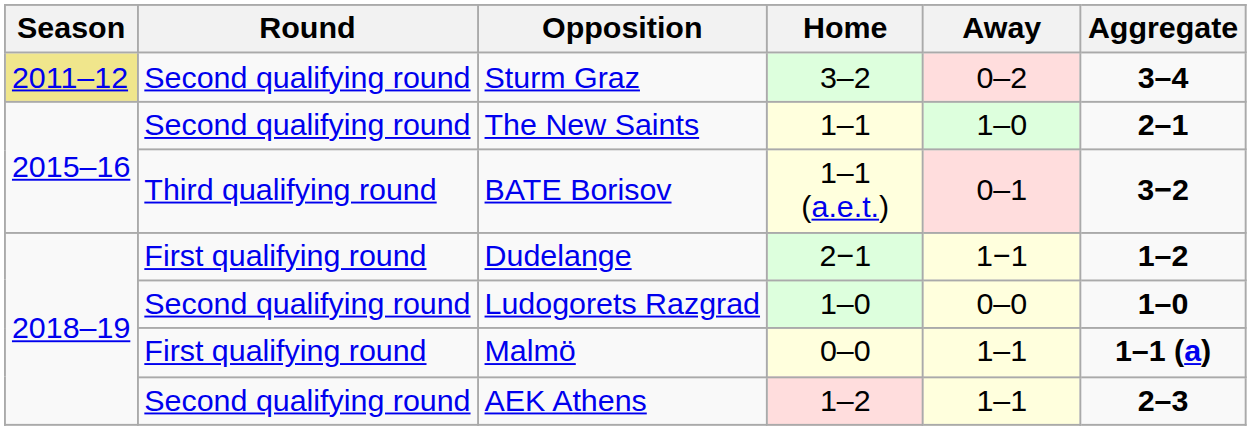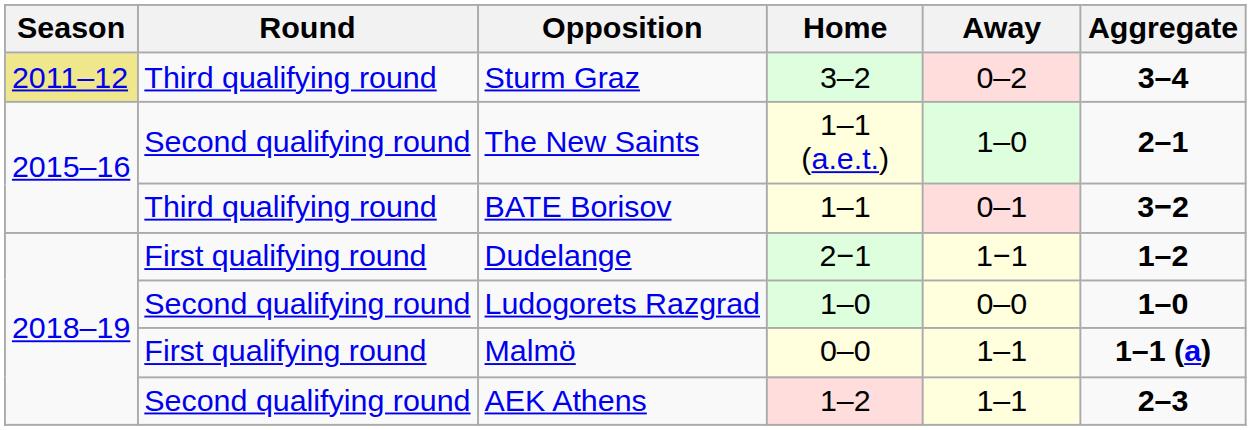(307, 76) Second qualifying round -> (291, 76) Third qualifying round
(845, 125) 1–1 -> (845, 142) 1–1 (a.e.t.)
(845, 190) 1–1 (a.e.t.) -> (845, 207) 1–1
